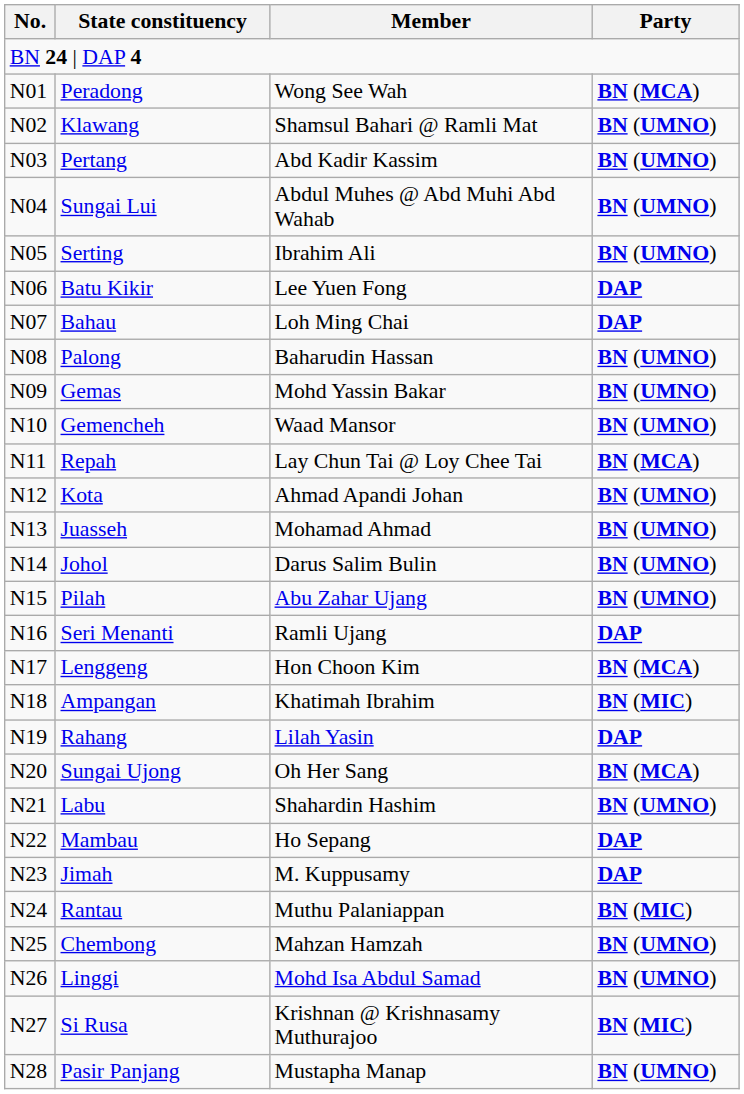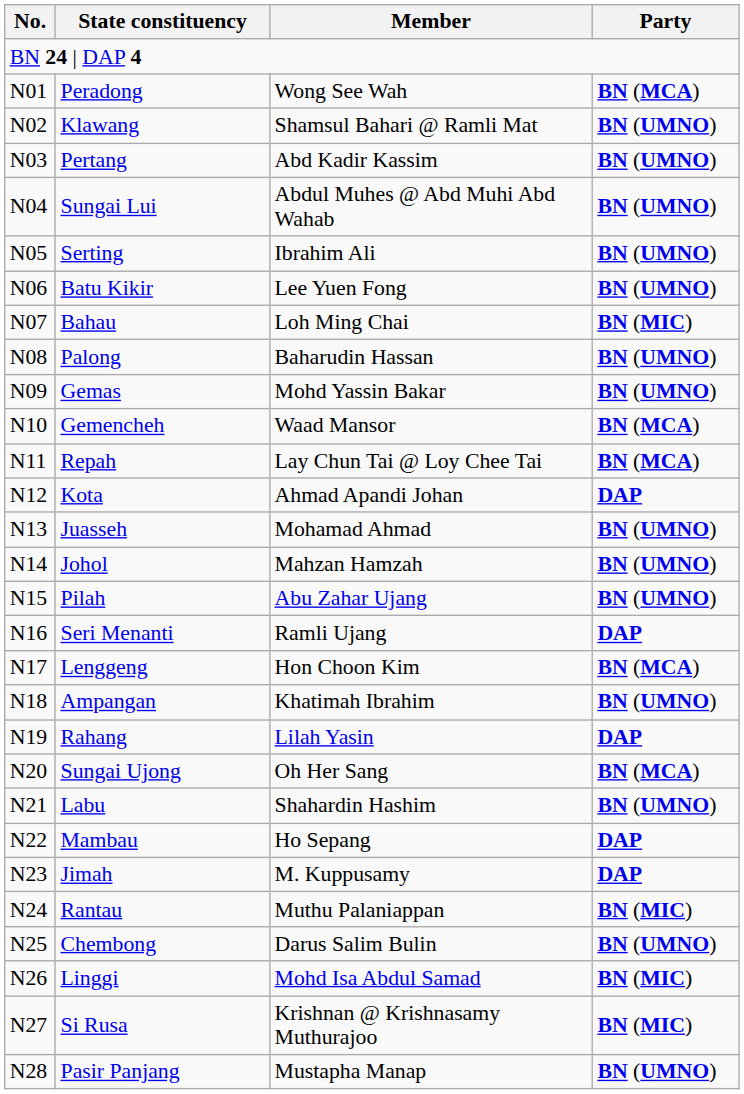(620, 287) DAP -> (657, 287) BN (UMNO)
(620, 322) DAP -> (645, 322) BN (MIC)
(657, 425) BN (UMNO) -> (648, 425) BN (MCA)
(657, 494) BN (UMNO) -> (620, 494) DAP
(356, 563) Darus Salim Bulin -> (349, 563) Mahzan Hamzah
(645, 701) BN (MIC) -> (657, 701) BN (UMNO)
(349, 943) Mahzan Hamzah -> (356, 943) Darus Salim Bulin
(657, 978) BN (UMNO) -> (645, 978) BN (MIC)
